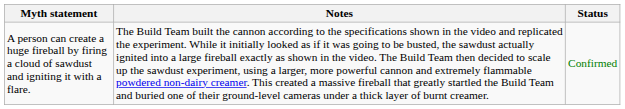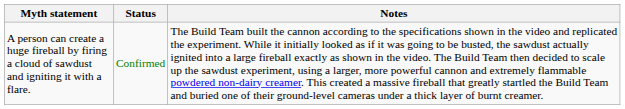columns swapped: (593, 13) <-> (339, 13)
